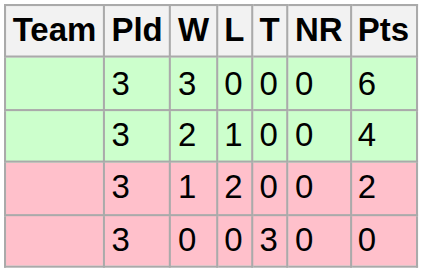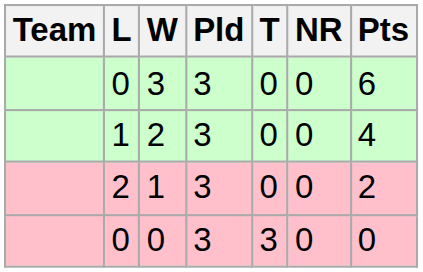columns swapped: (137, 30) <-> (234, 30)
